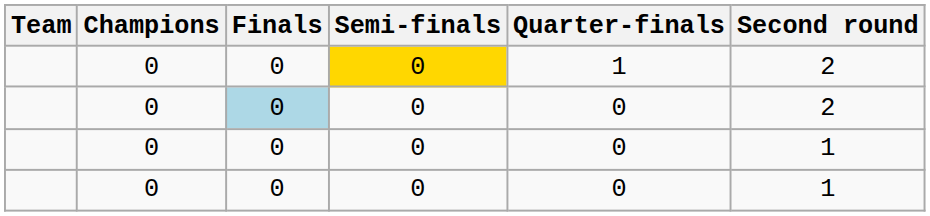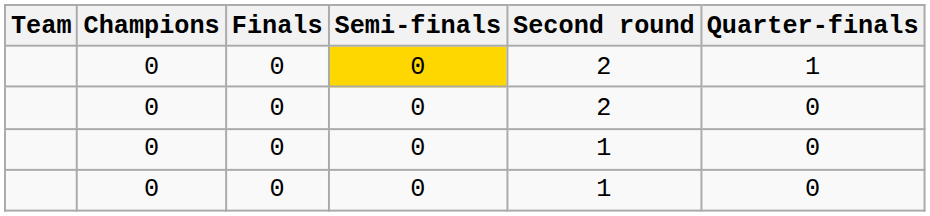columns swapped: (619, 26) <-> (828, 26)
(277, 108) lightblue background -> (277, 108) no background
